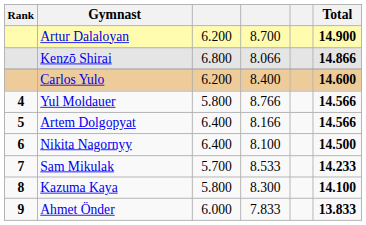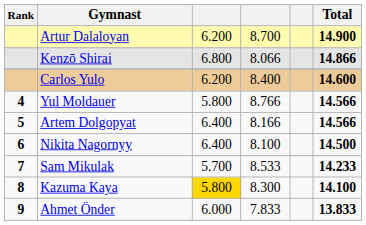(217, 187) no background -> (217, 187) gold background
